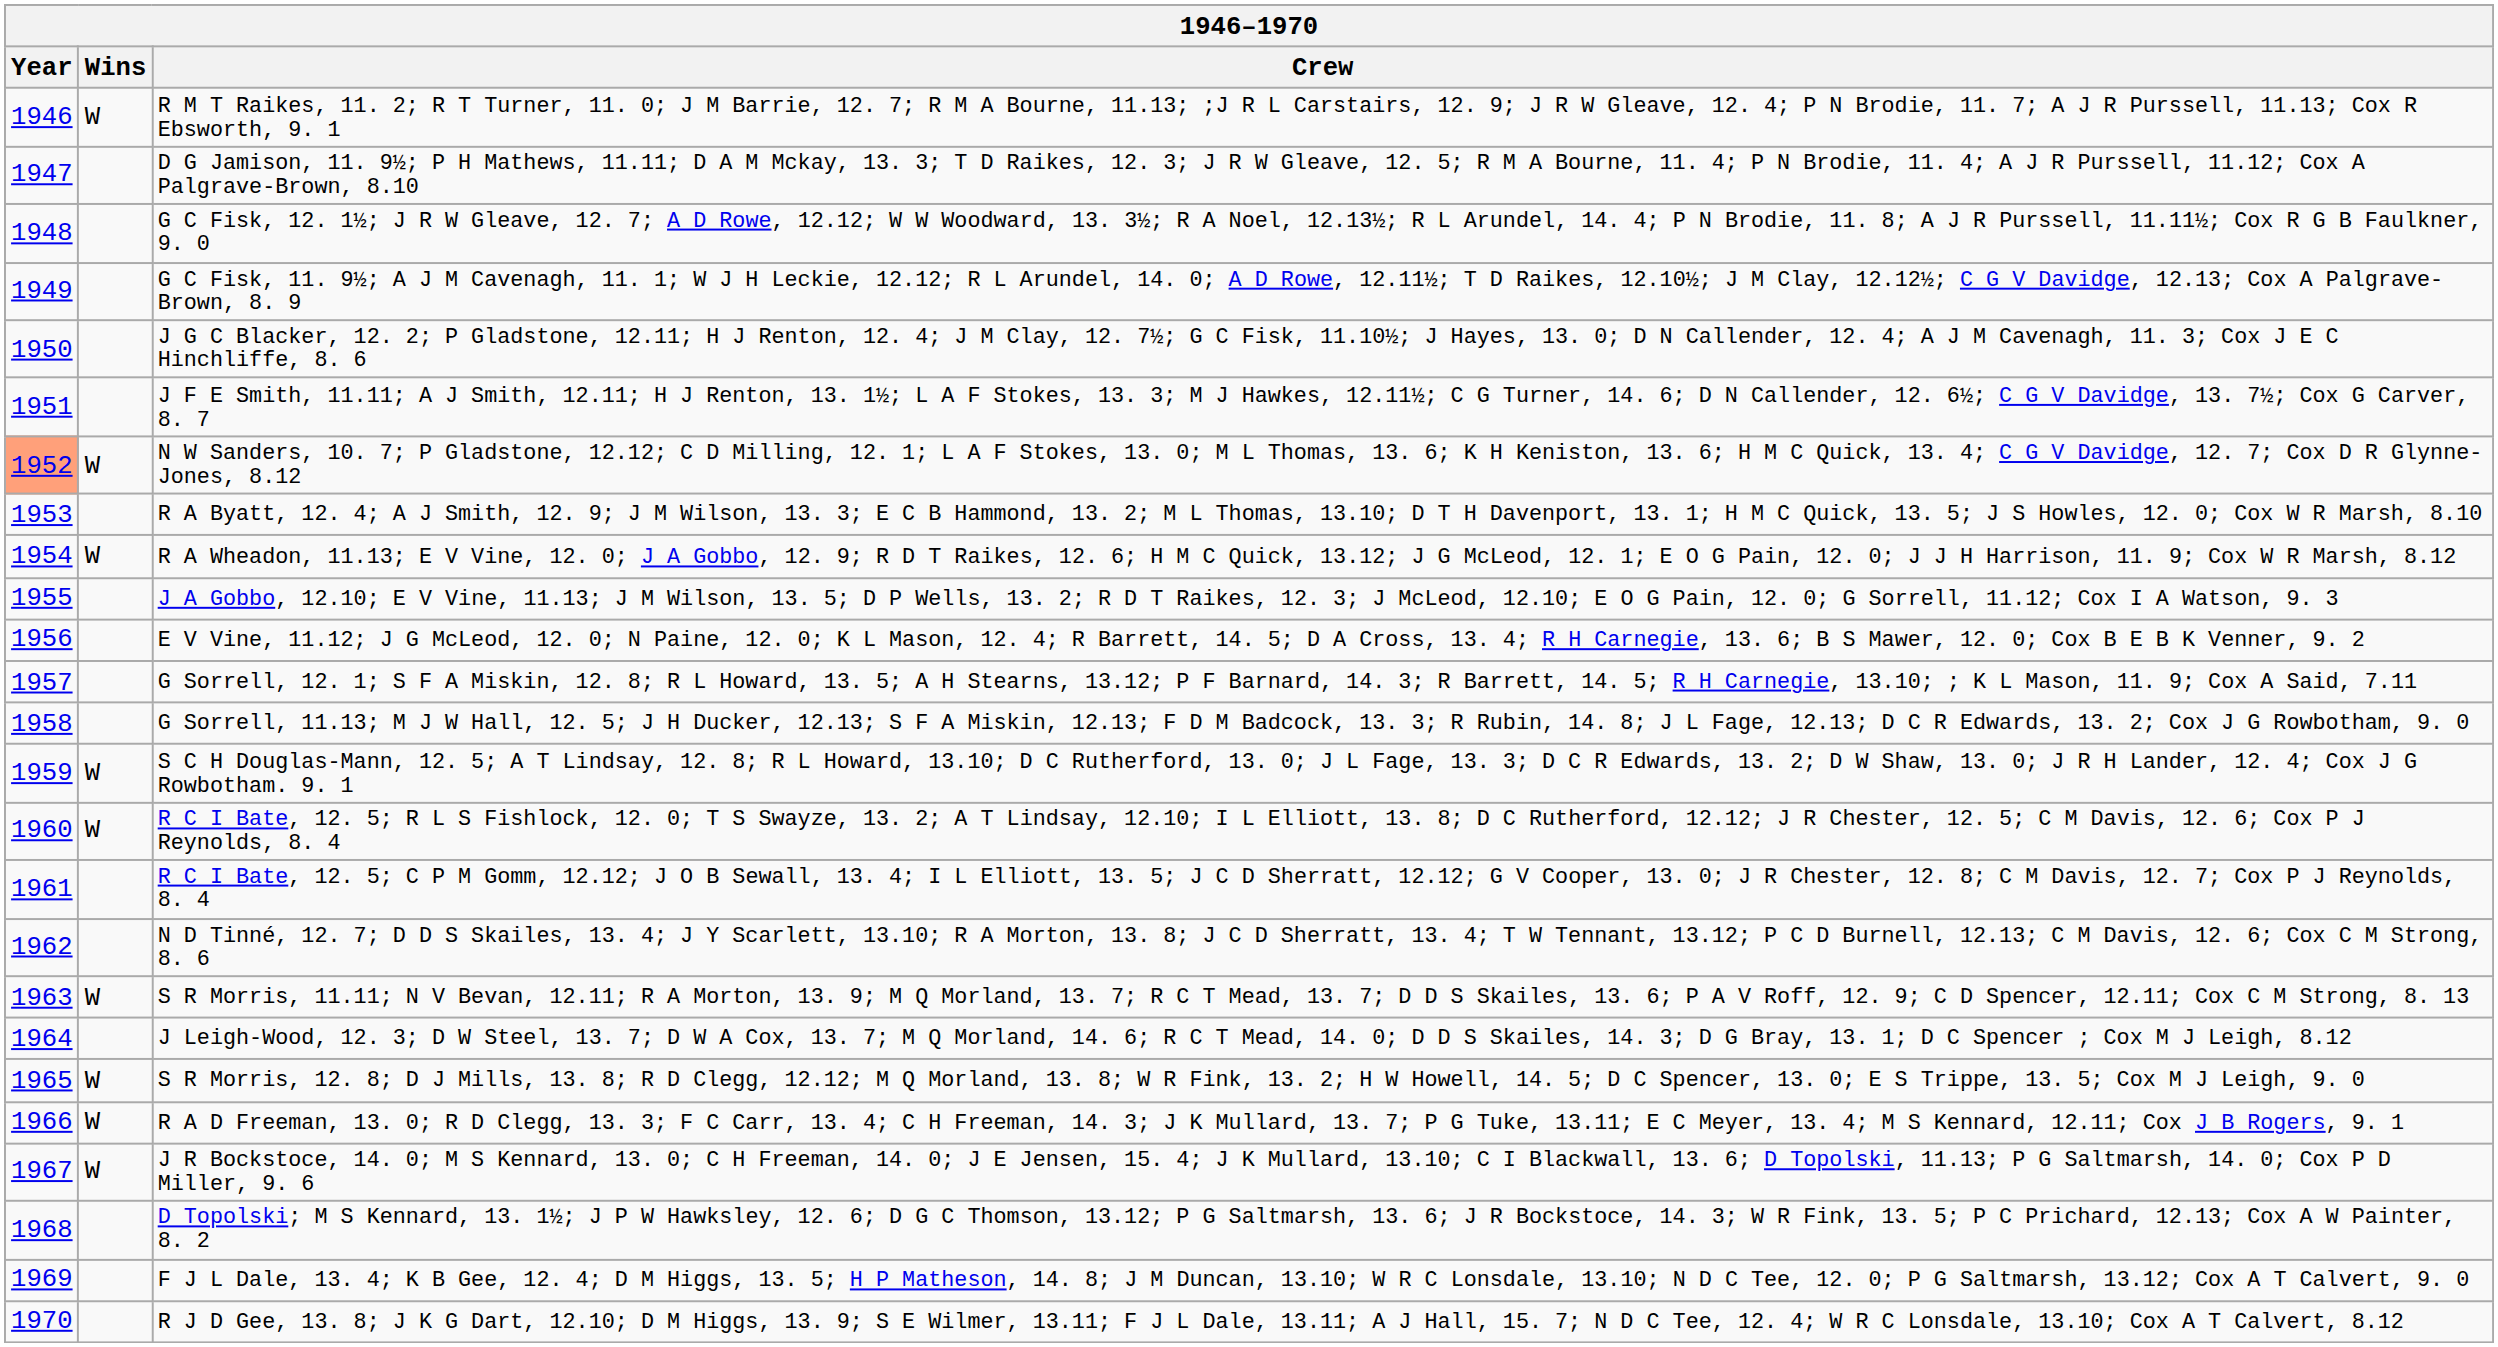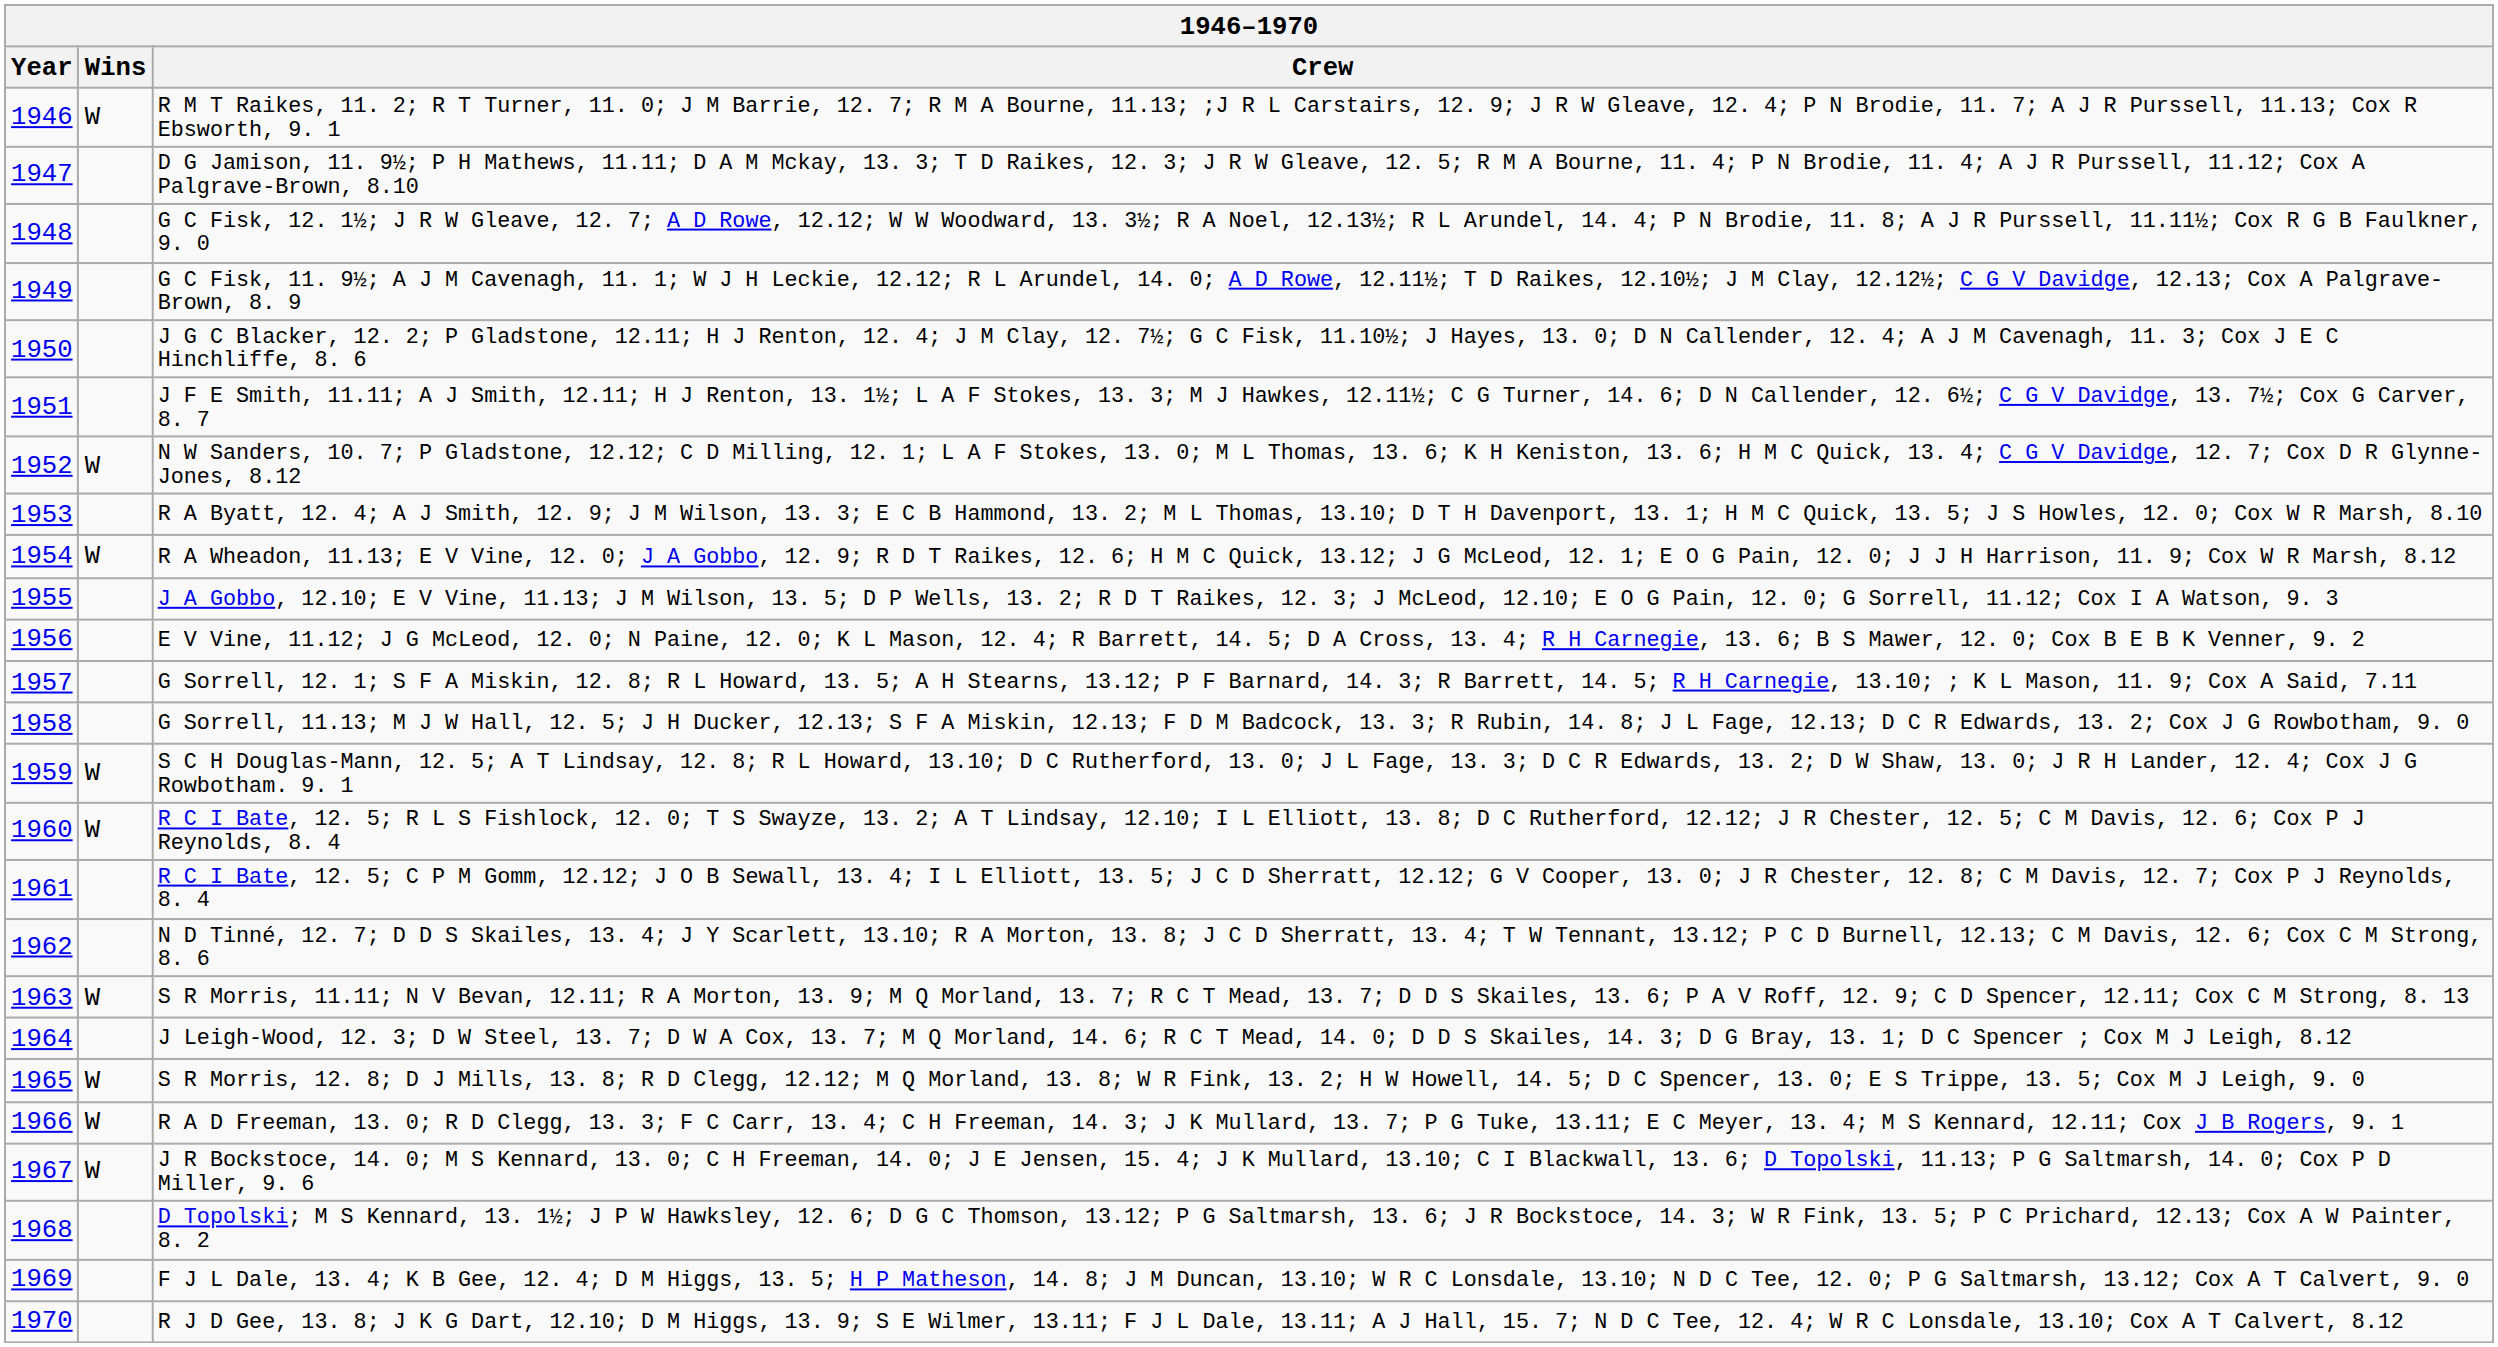(42, 465) lightsalmon background -> (42, 465) no background
